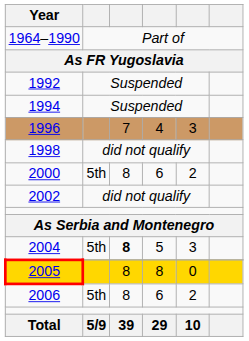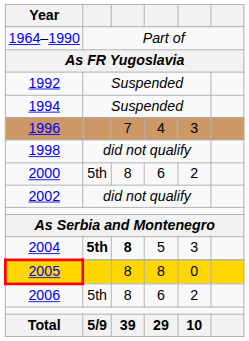(96, 248) normal -> (97, 248) bold
